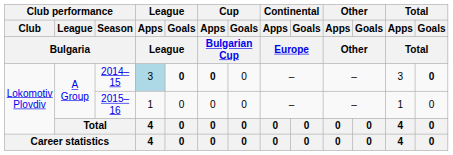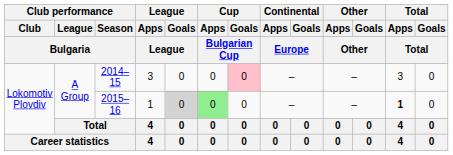(150, 77) lightblue background -> (150, 77) no background
(182, 77) bold -> (182, 77) normal
(213, 77) bold -> (213, 77) normal
(244, 77) no background -> (244, 77) pink background
(432, 77) bold -> (432, 77) normal
(182, 104) no background -> (182, 104) lightgrey background
(213, 104) no background -> (213, 104) lightgreen background
(400, 104) normal -> (400, 104) bold
